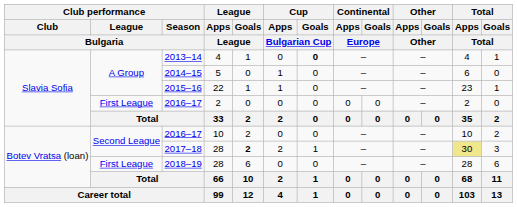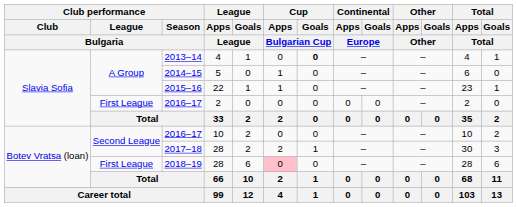(248, 149) bold -> (248, 149) normal
(467, 149) khaki background -> (467, 149) no background
(280, 164) no background -> (280, 164) pink background
